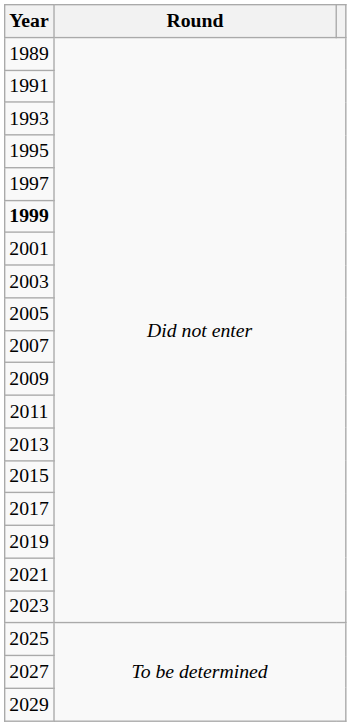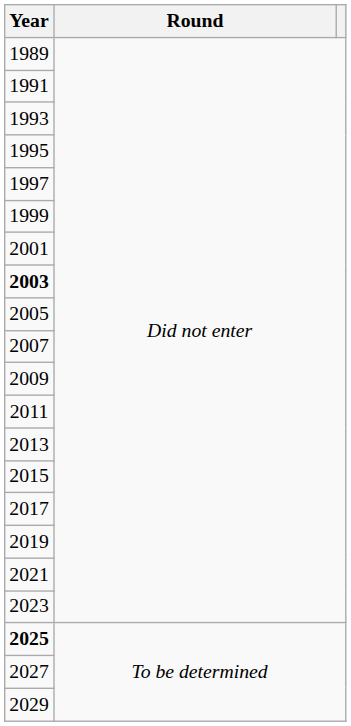(29, 216) bold -> (29, 216) normal
(29, 281) normal -> (29, 281) bold
(29, 639) normal -> (29, 639) bold
